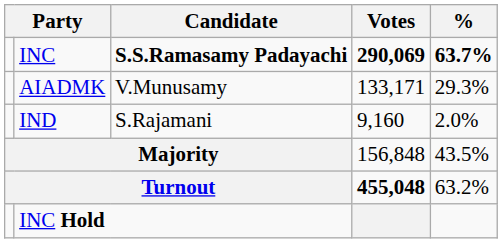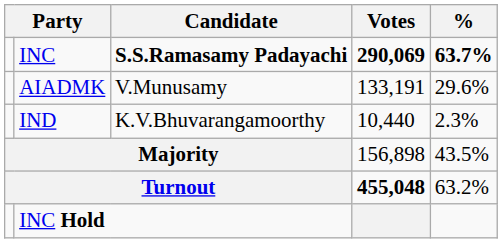(391, 87) 133,171 -> (391, 87) 133,191
(462, 87) 29.3% -> (462, 87) 29.6%
+ row: (220, 120)
- row: (164, 120)
(391, 154) 156,848 -> (391, 154) 156,898
